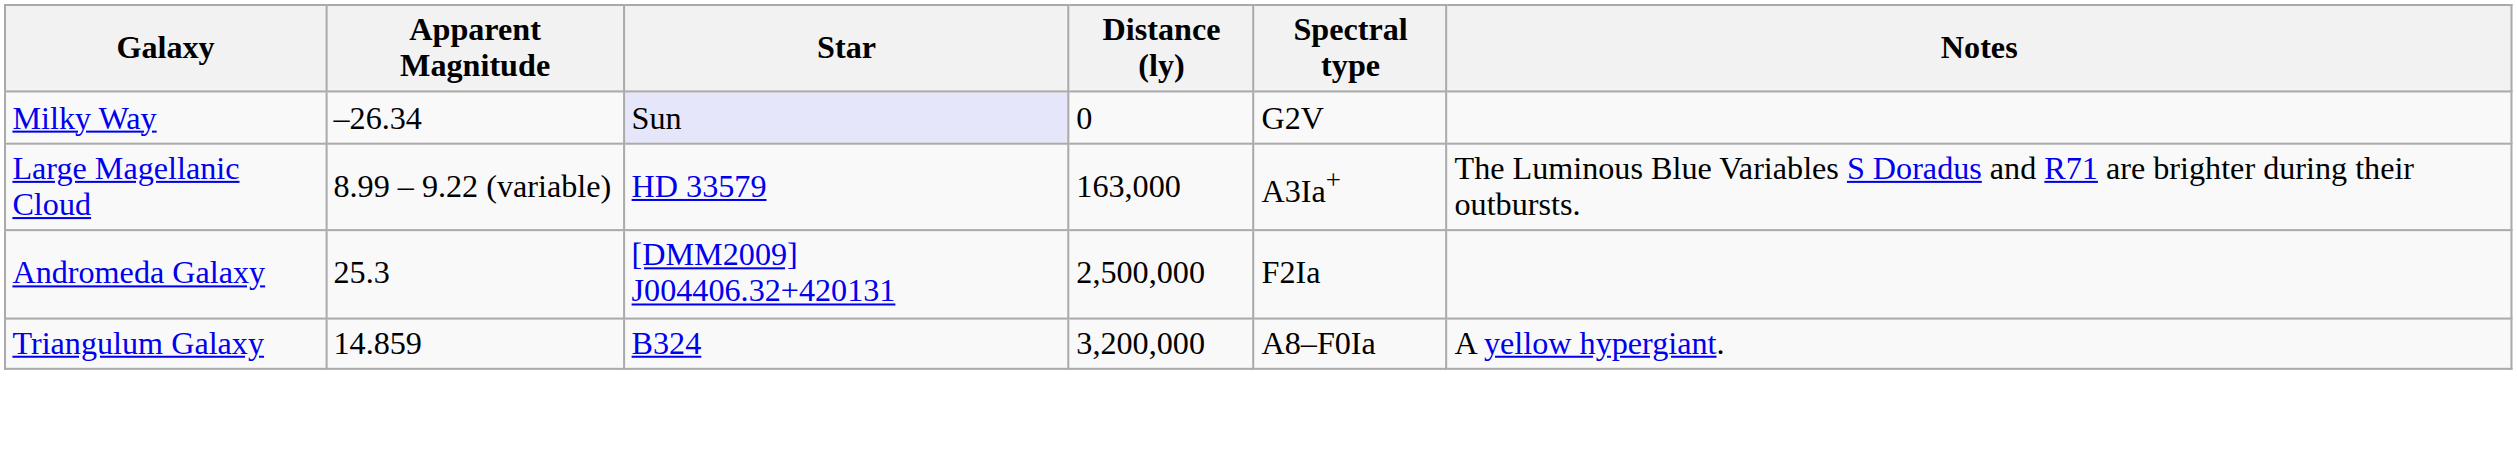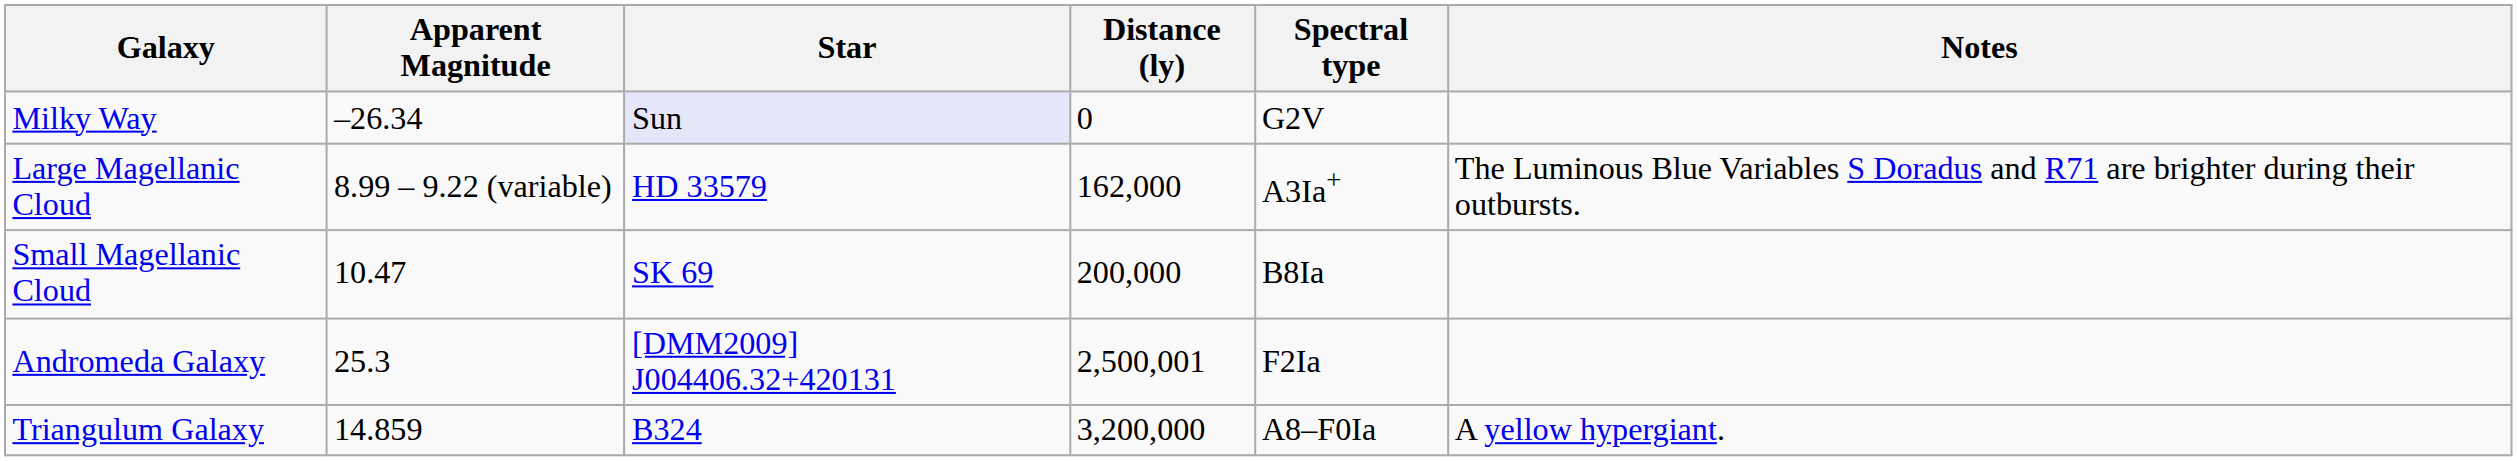(1129, 186) 163,000 -> (1129, 186) 162,000
+ row: (126, 273)
(1141, 273) 2,500,000 -> (1141, 360) 2,500,001
